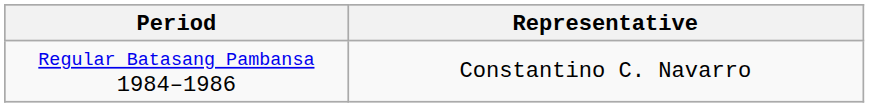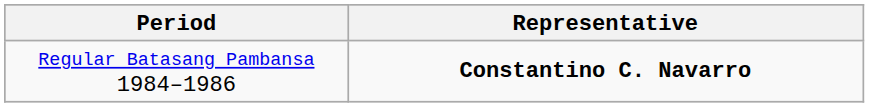(605, 72) normal -> (605, 72) bold
